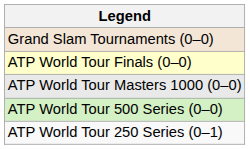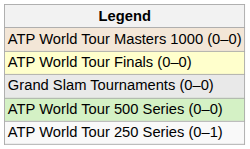(111, 39) Grand Slam Tournaments (0–0) -> (125, 39) ATP World Tour Masters 1000 (0–0)
(125, 86) ATP World Tour Masters 1000 (0–0) -> (111, 86) Grand Slam Tournaments (0–0)
